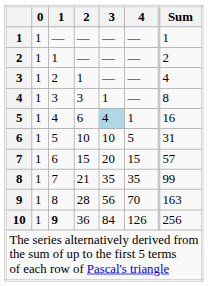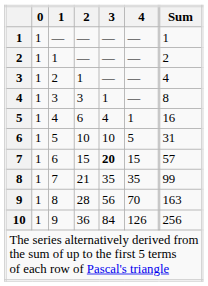(105, 118) lightblue background -> (105, 118) no background
(109, 159) normal -> (109, 159) bold
(55, 220) bold -> (55, 220) normal
